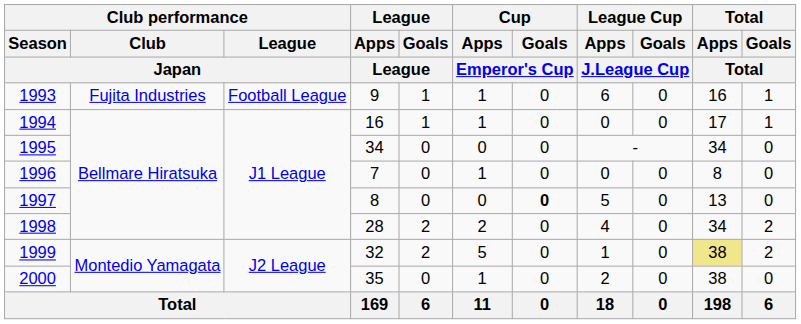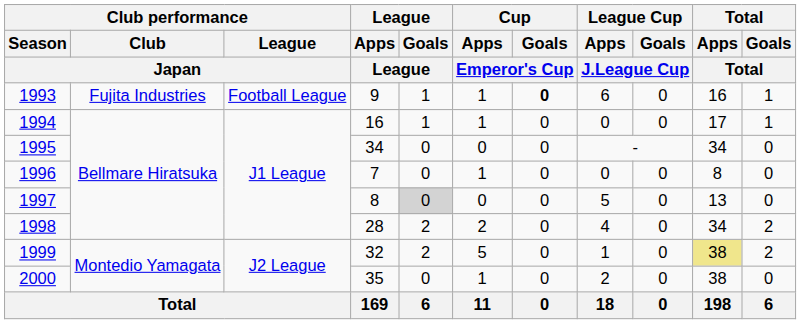(545, 95) normal -> (545, 95) bold
(426, 200) no background -> (426, 200) lightgrey background
(545, 200) bold -> (545, 200) normal
